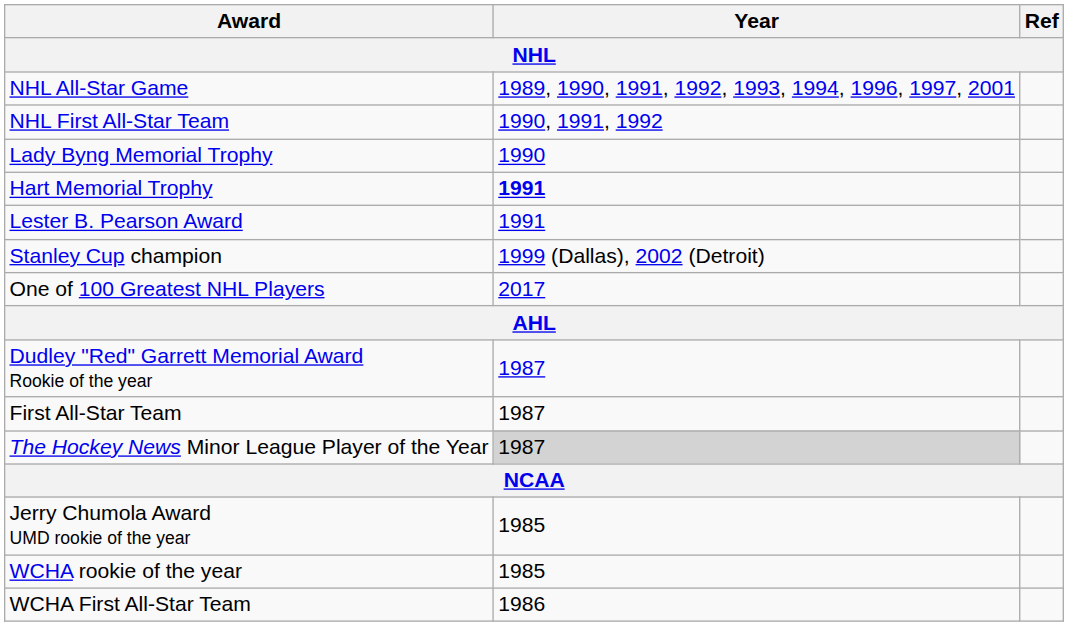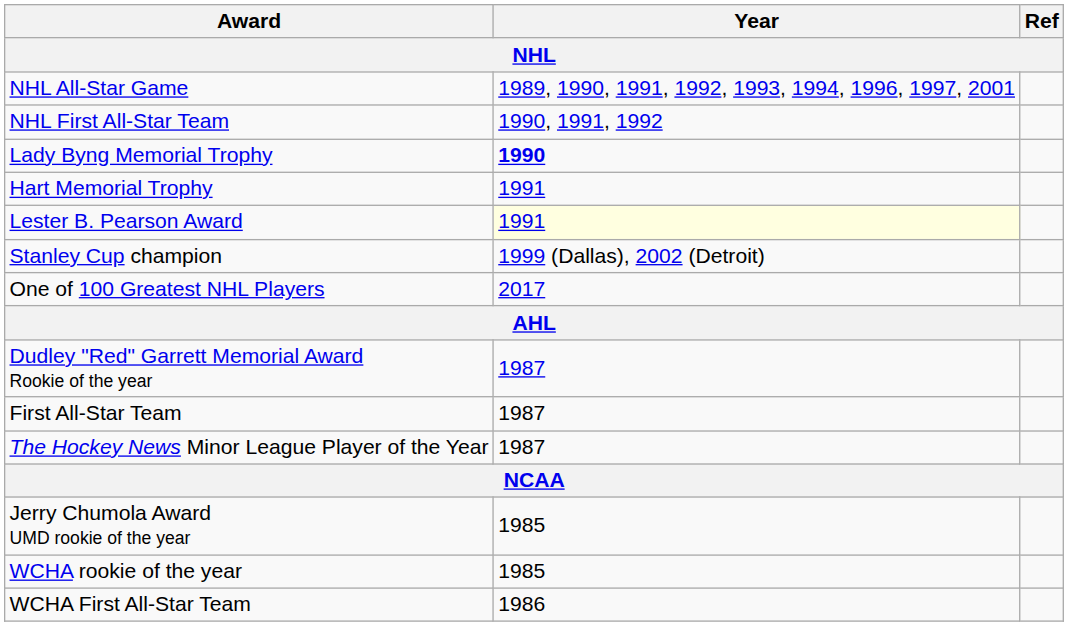(522, 155) normal -> (522, 155) bold
(522, 188) bold -> (522, 188) normal
(522, 222) no background -> (522, 222) lightyellow background
(522, 446) lightgrey background -> (522, 446) no background
